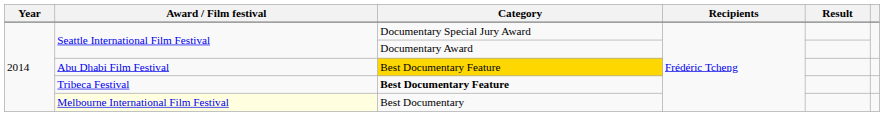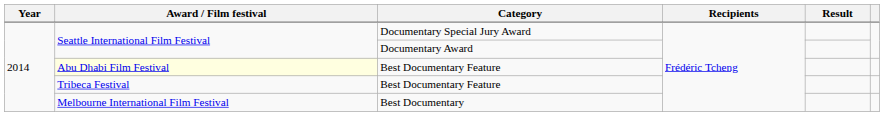(113, 67) no background -> (113, 67) lightyellow background
(440, 67) gold background -> (440, 67) no background
(445, 84) bold -> (440, 84) normal
(143, 102) lightyellow background -> (143, 102) no background
